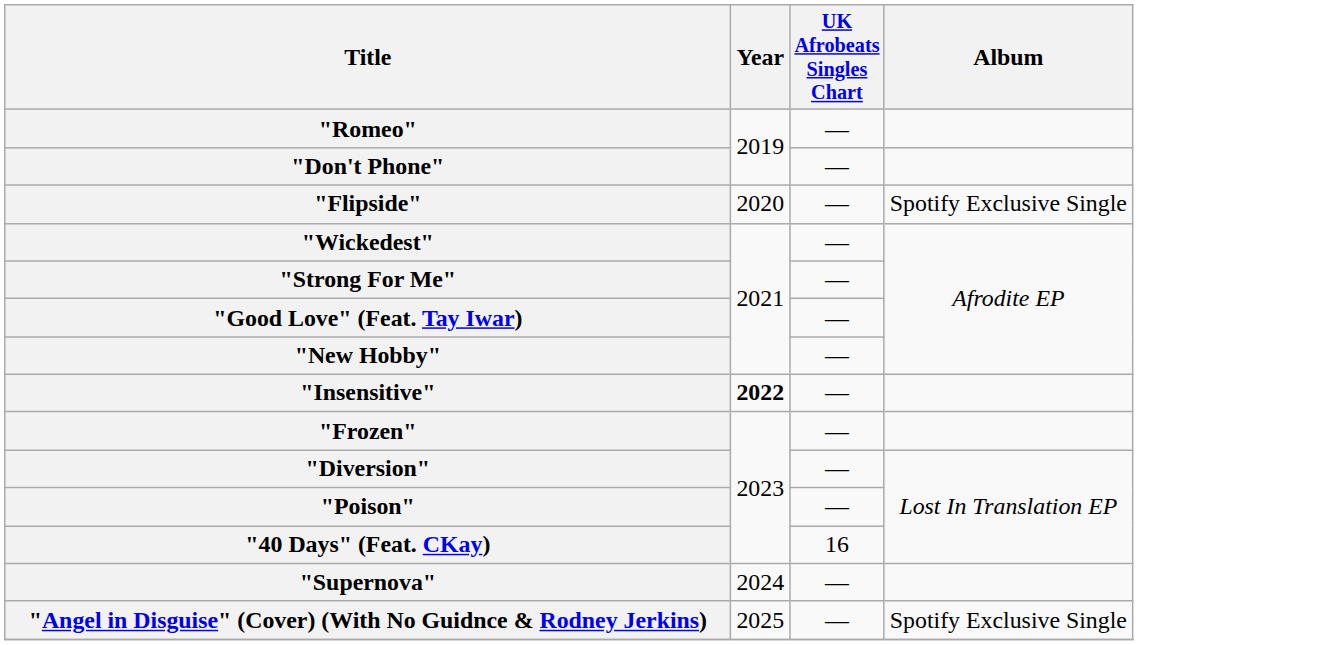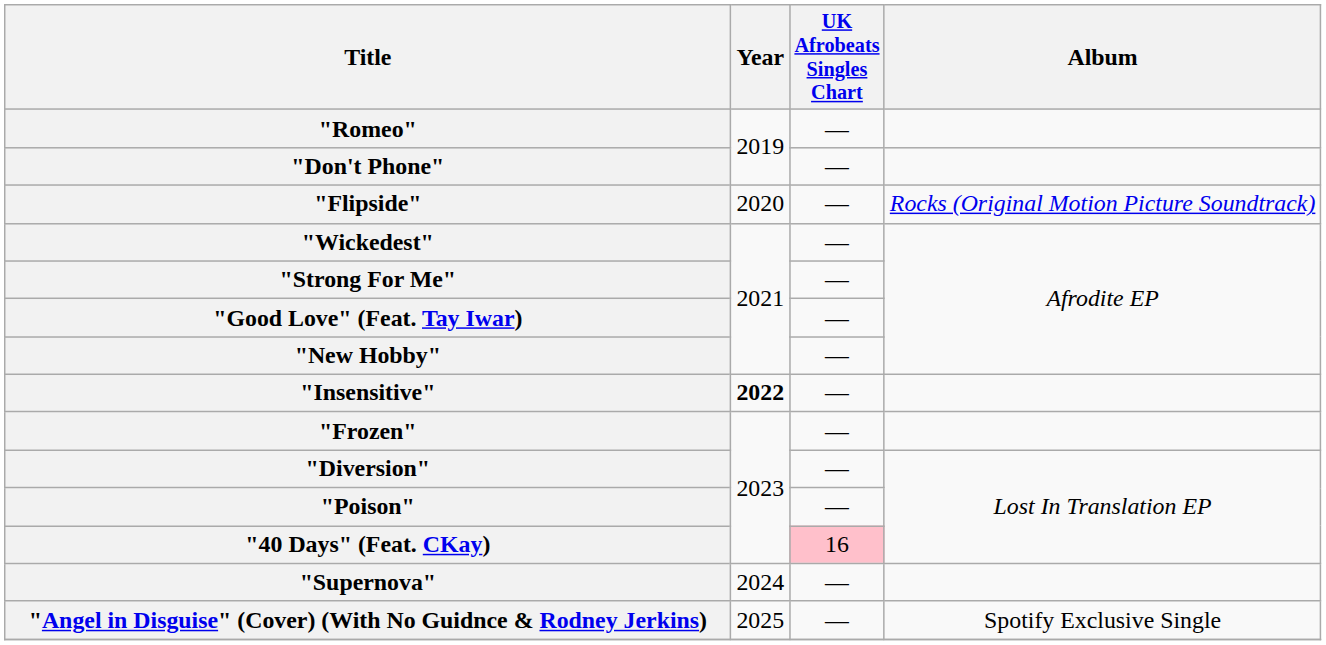(1008, 203) Spotify Exclusive Single -> (1103, 203) Rocks (Original Motion Picture Soundtrack)
(837, 544) no background -> (837, 544) pink background
